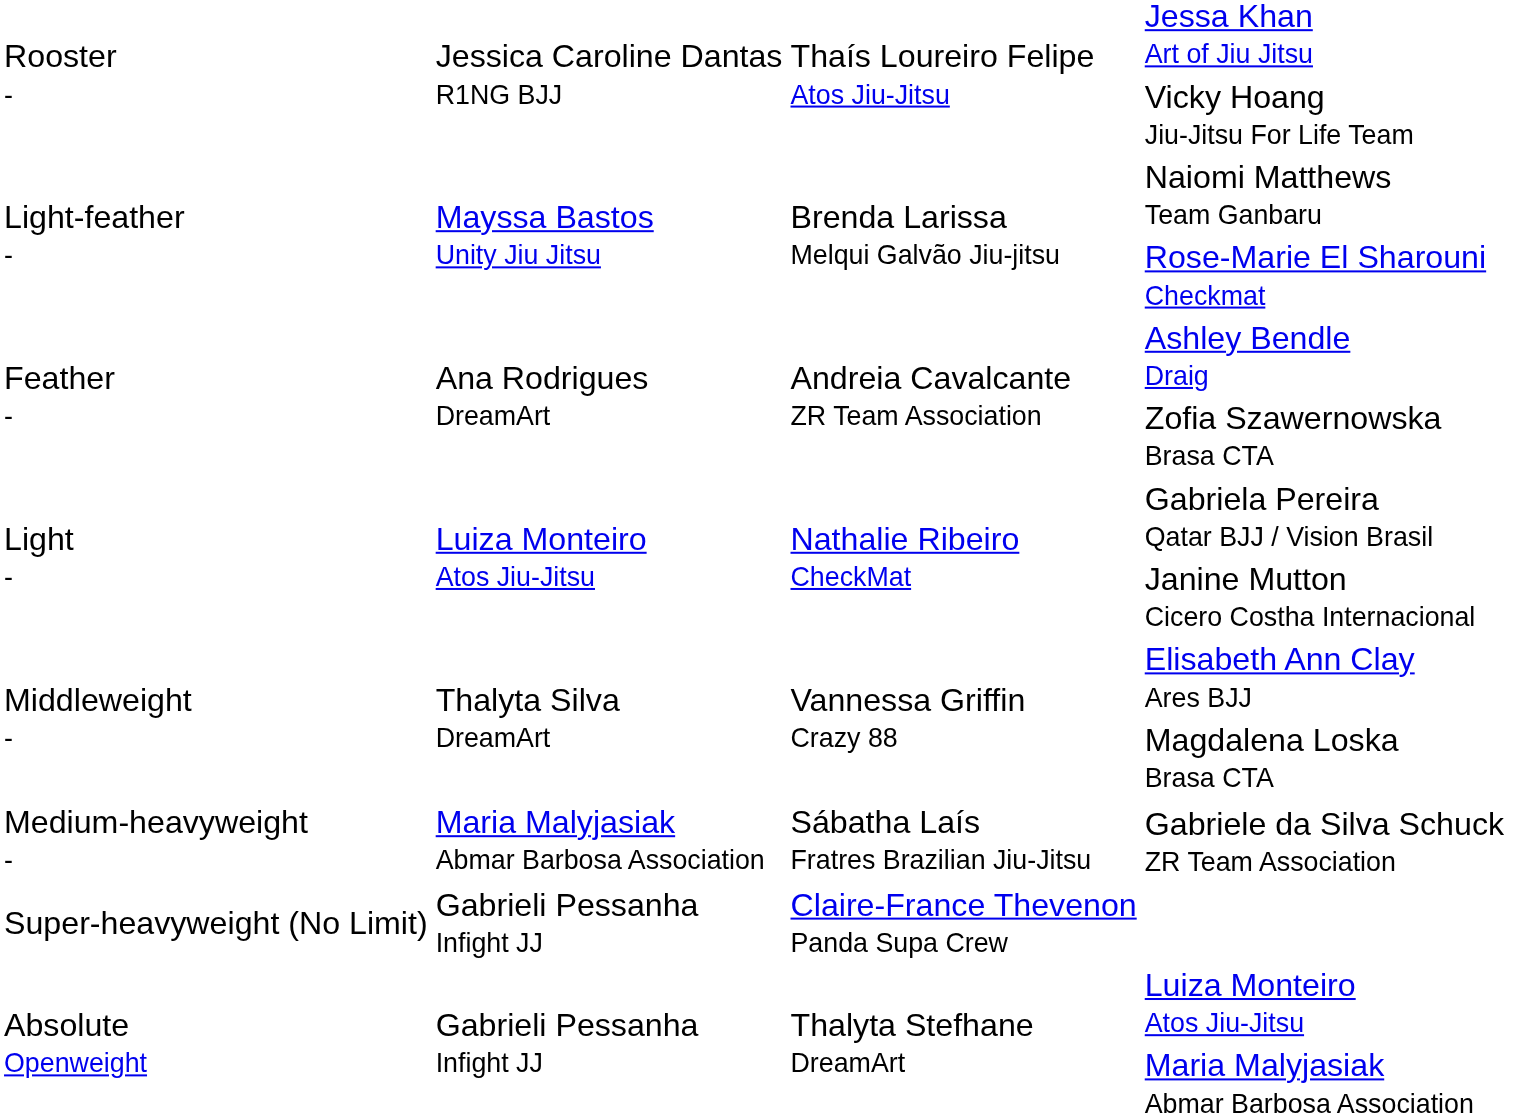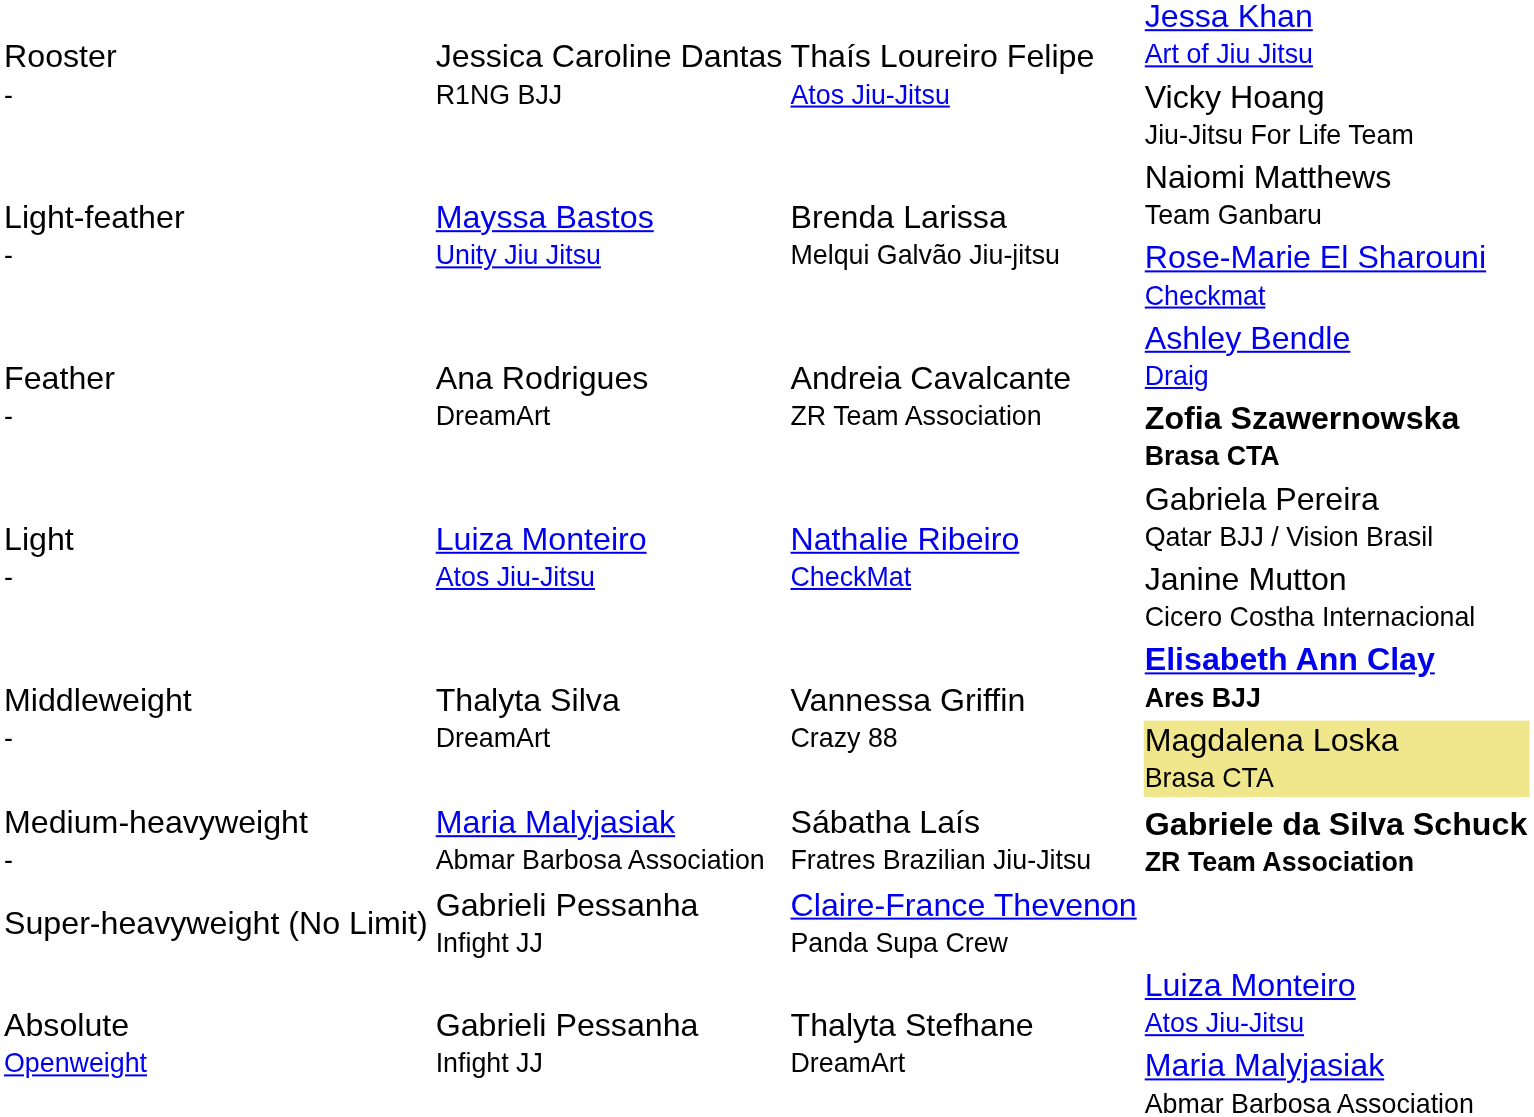(1293, 436) normal -> (1302, 436) bold
(1280, 677) normal -> (1290, 677) bold
(1272, 758) no background -> (1272, 758) khaki background
(1324, 842) normal -> (1336, 842) bold
